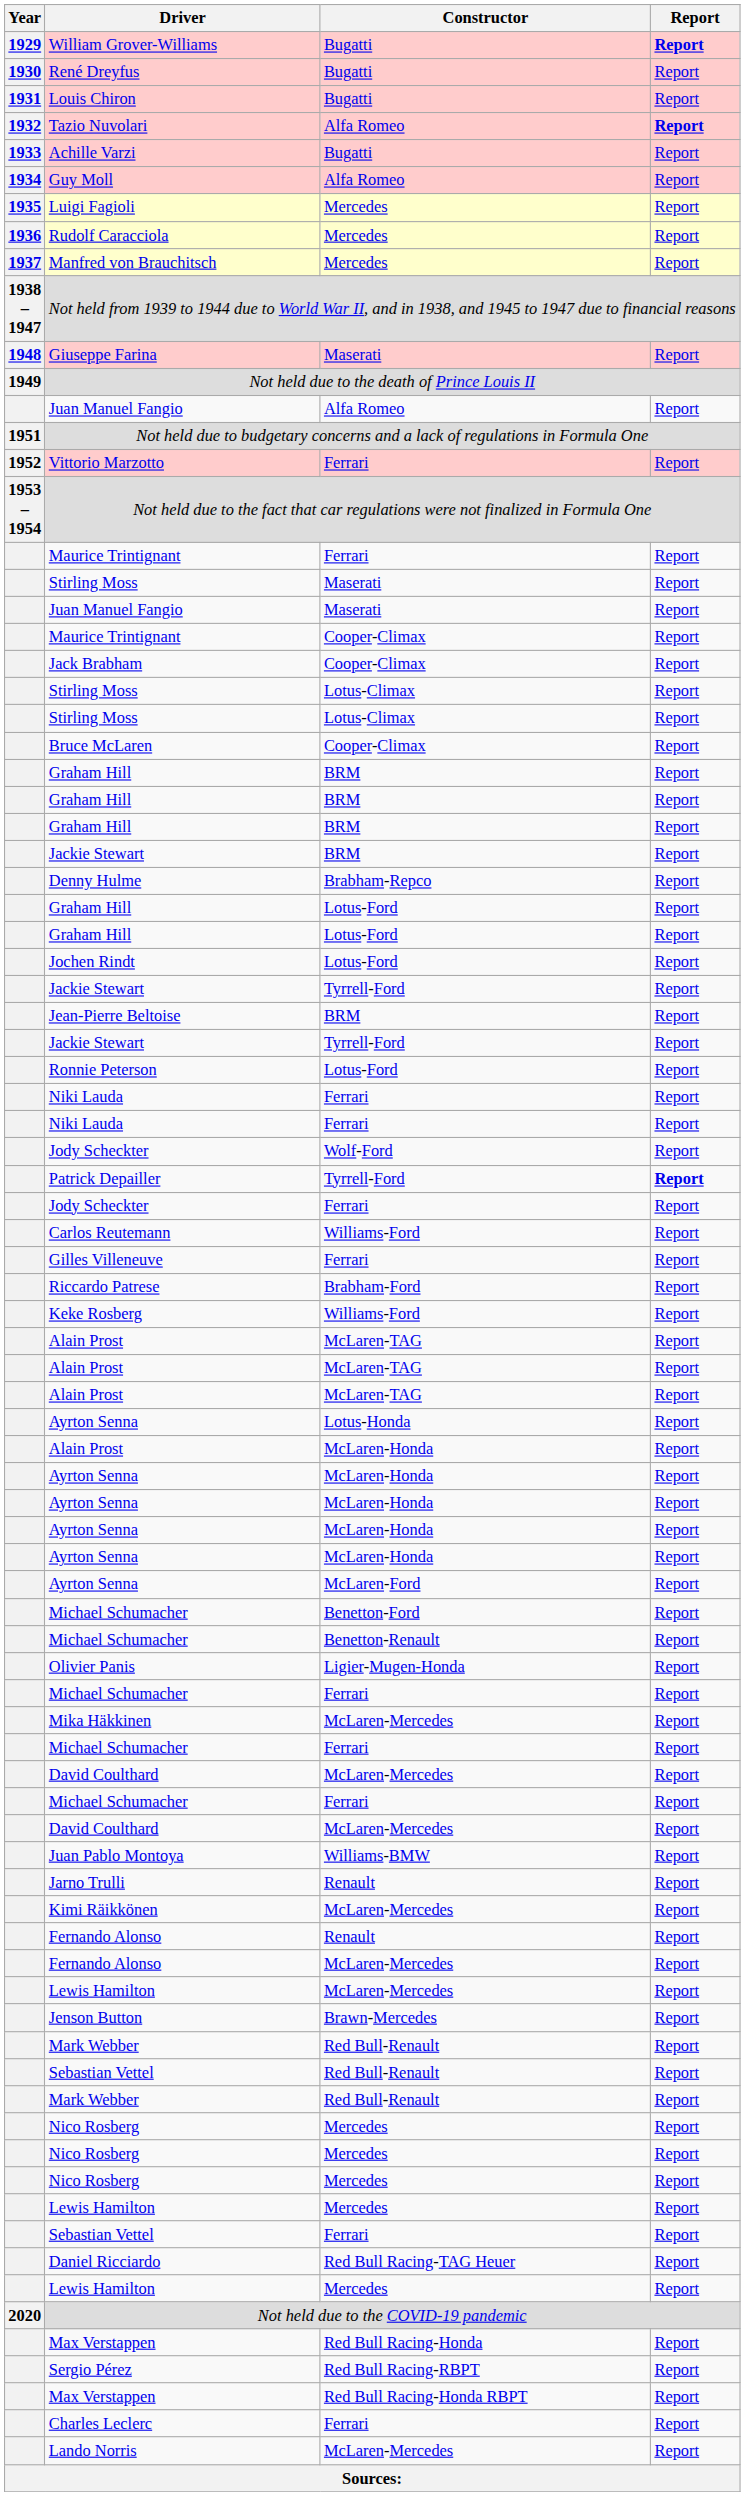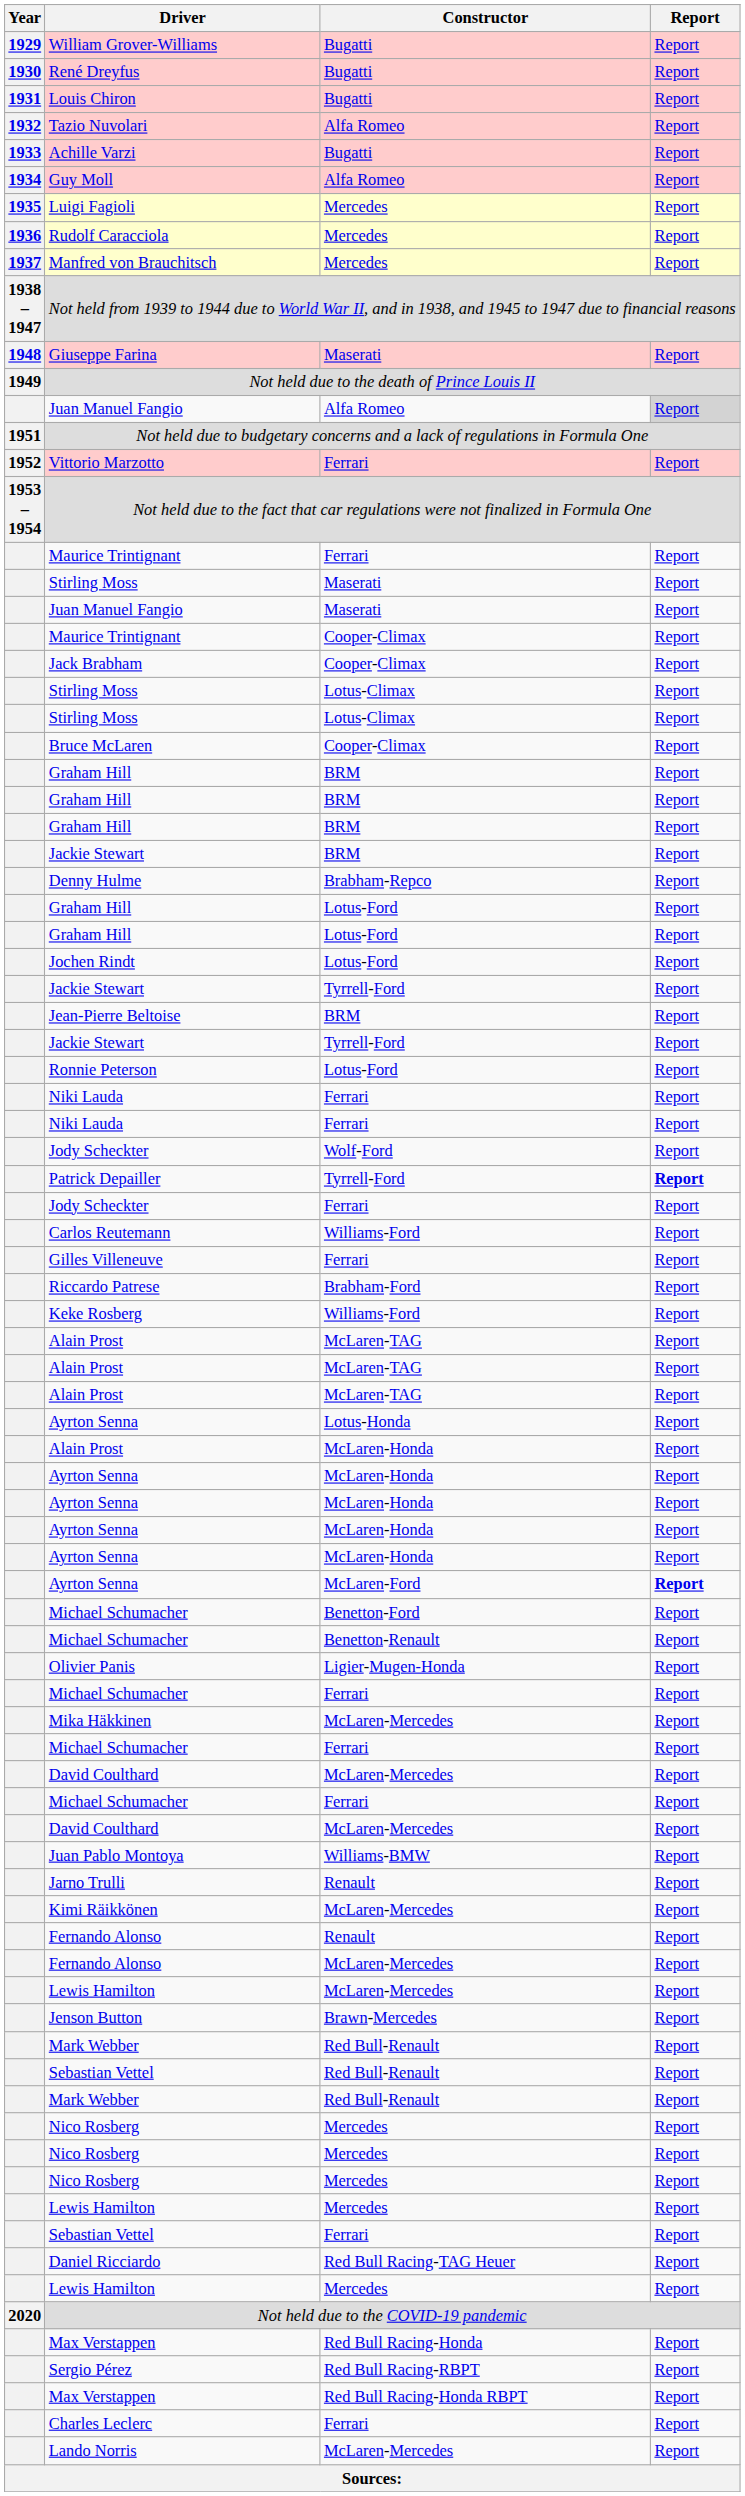(679, 45) bold -> (677, 45) normal
(679, 126) bold -> (677, 126) normal
(677, 408) no background -> (677, 408) lightgrey background
(677, 1584) normal -> (679, 1584) bold
